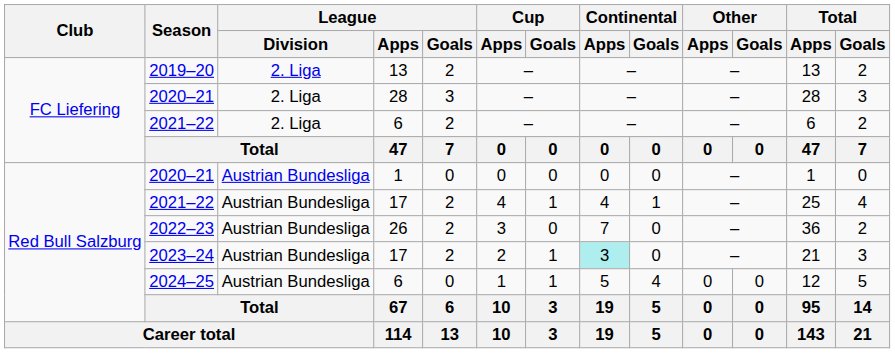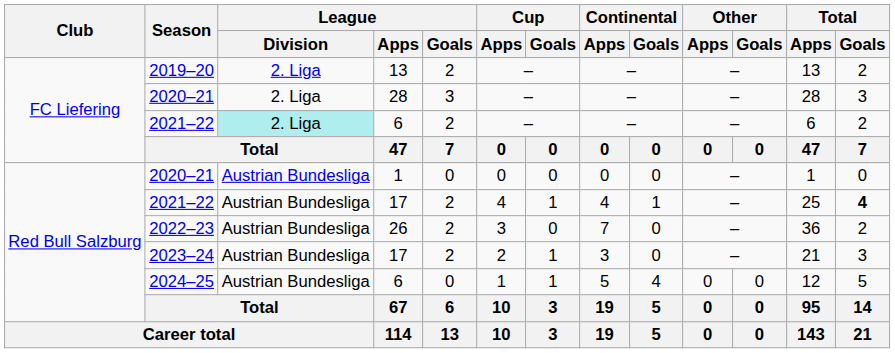(296, 123) no background -> (296, 123) paleturquoise background
(863, 202) normal -> (863, 202) bold
(605, 255) paleturquoise background -> (605, 255) no background
